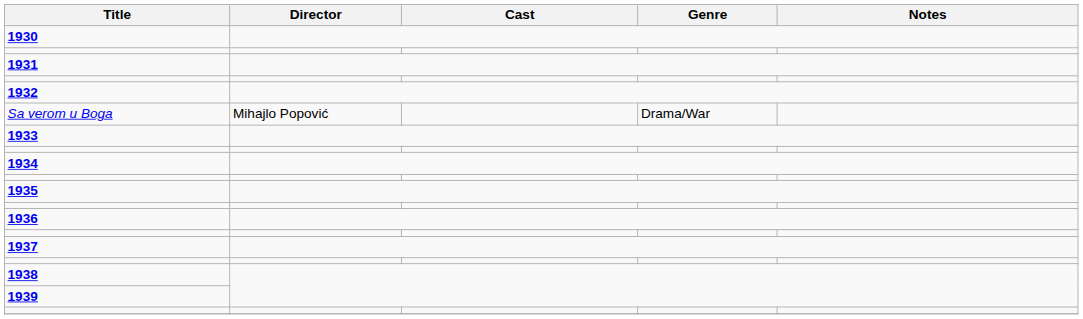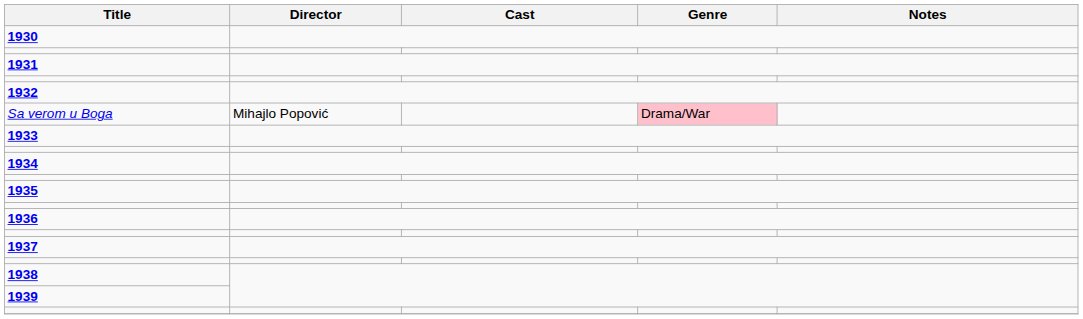(675, 114) no background -> (675, 114) pink background
